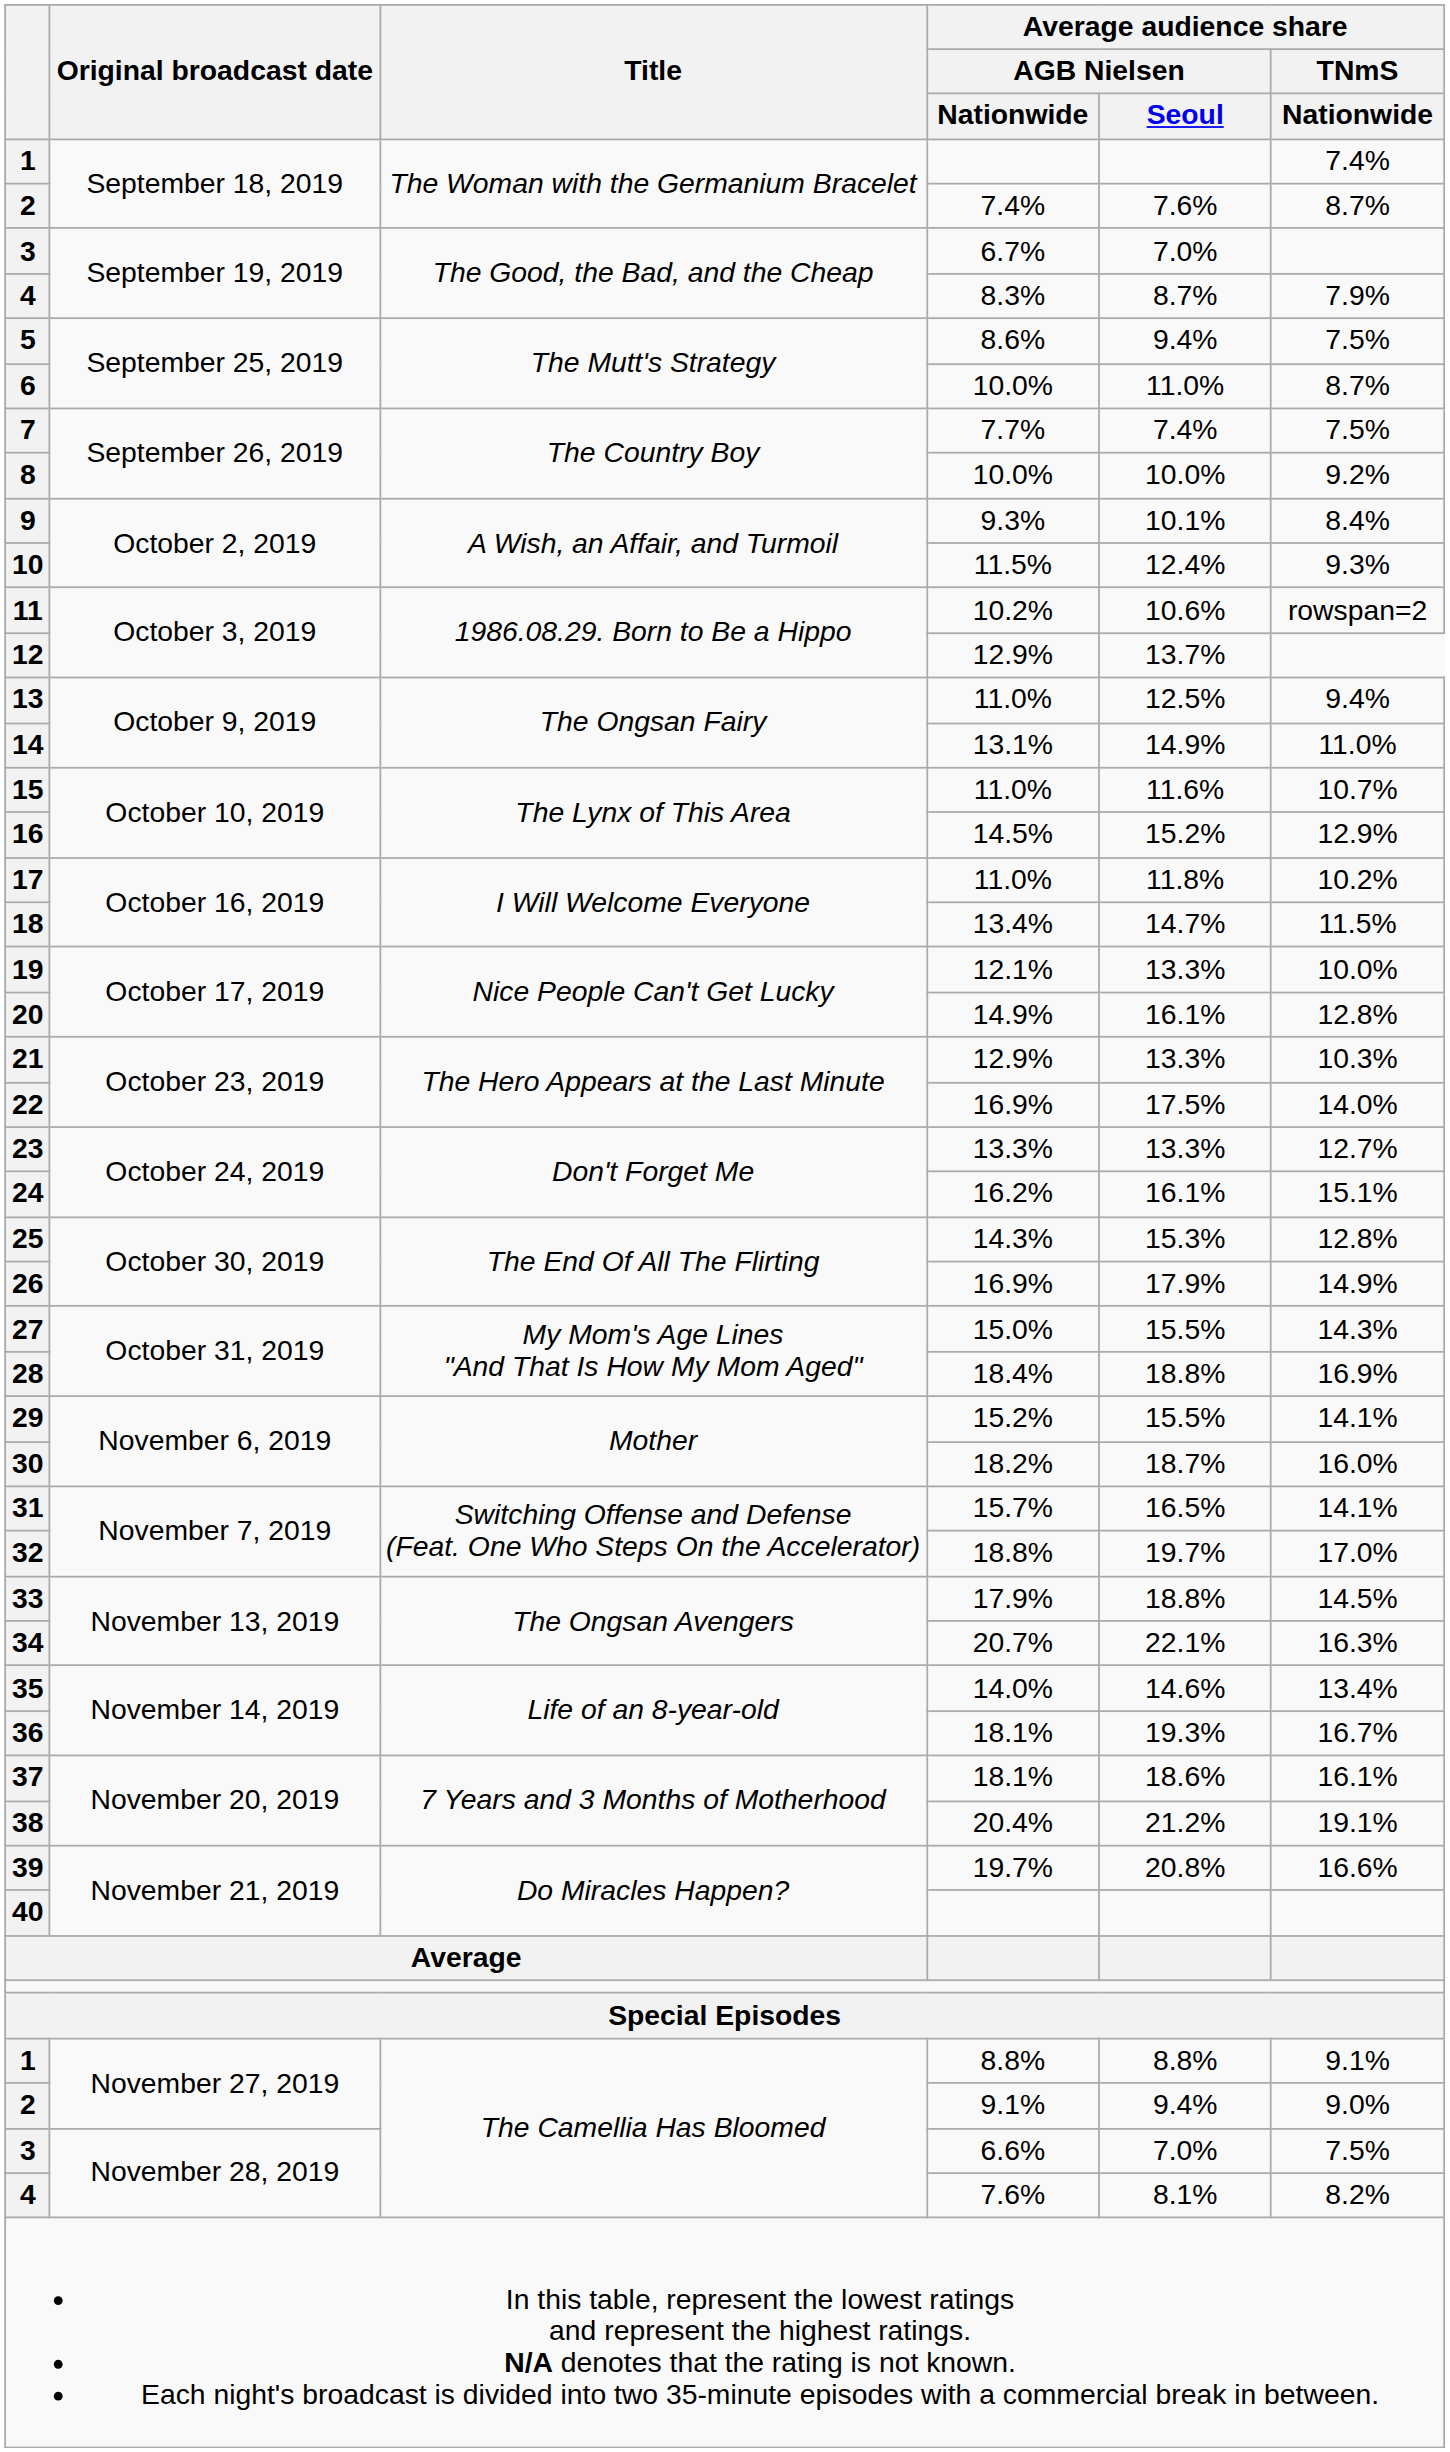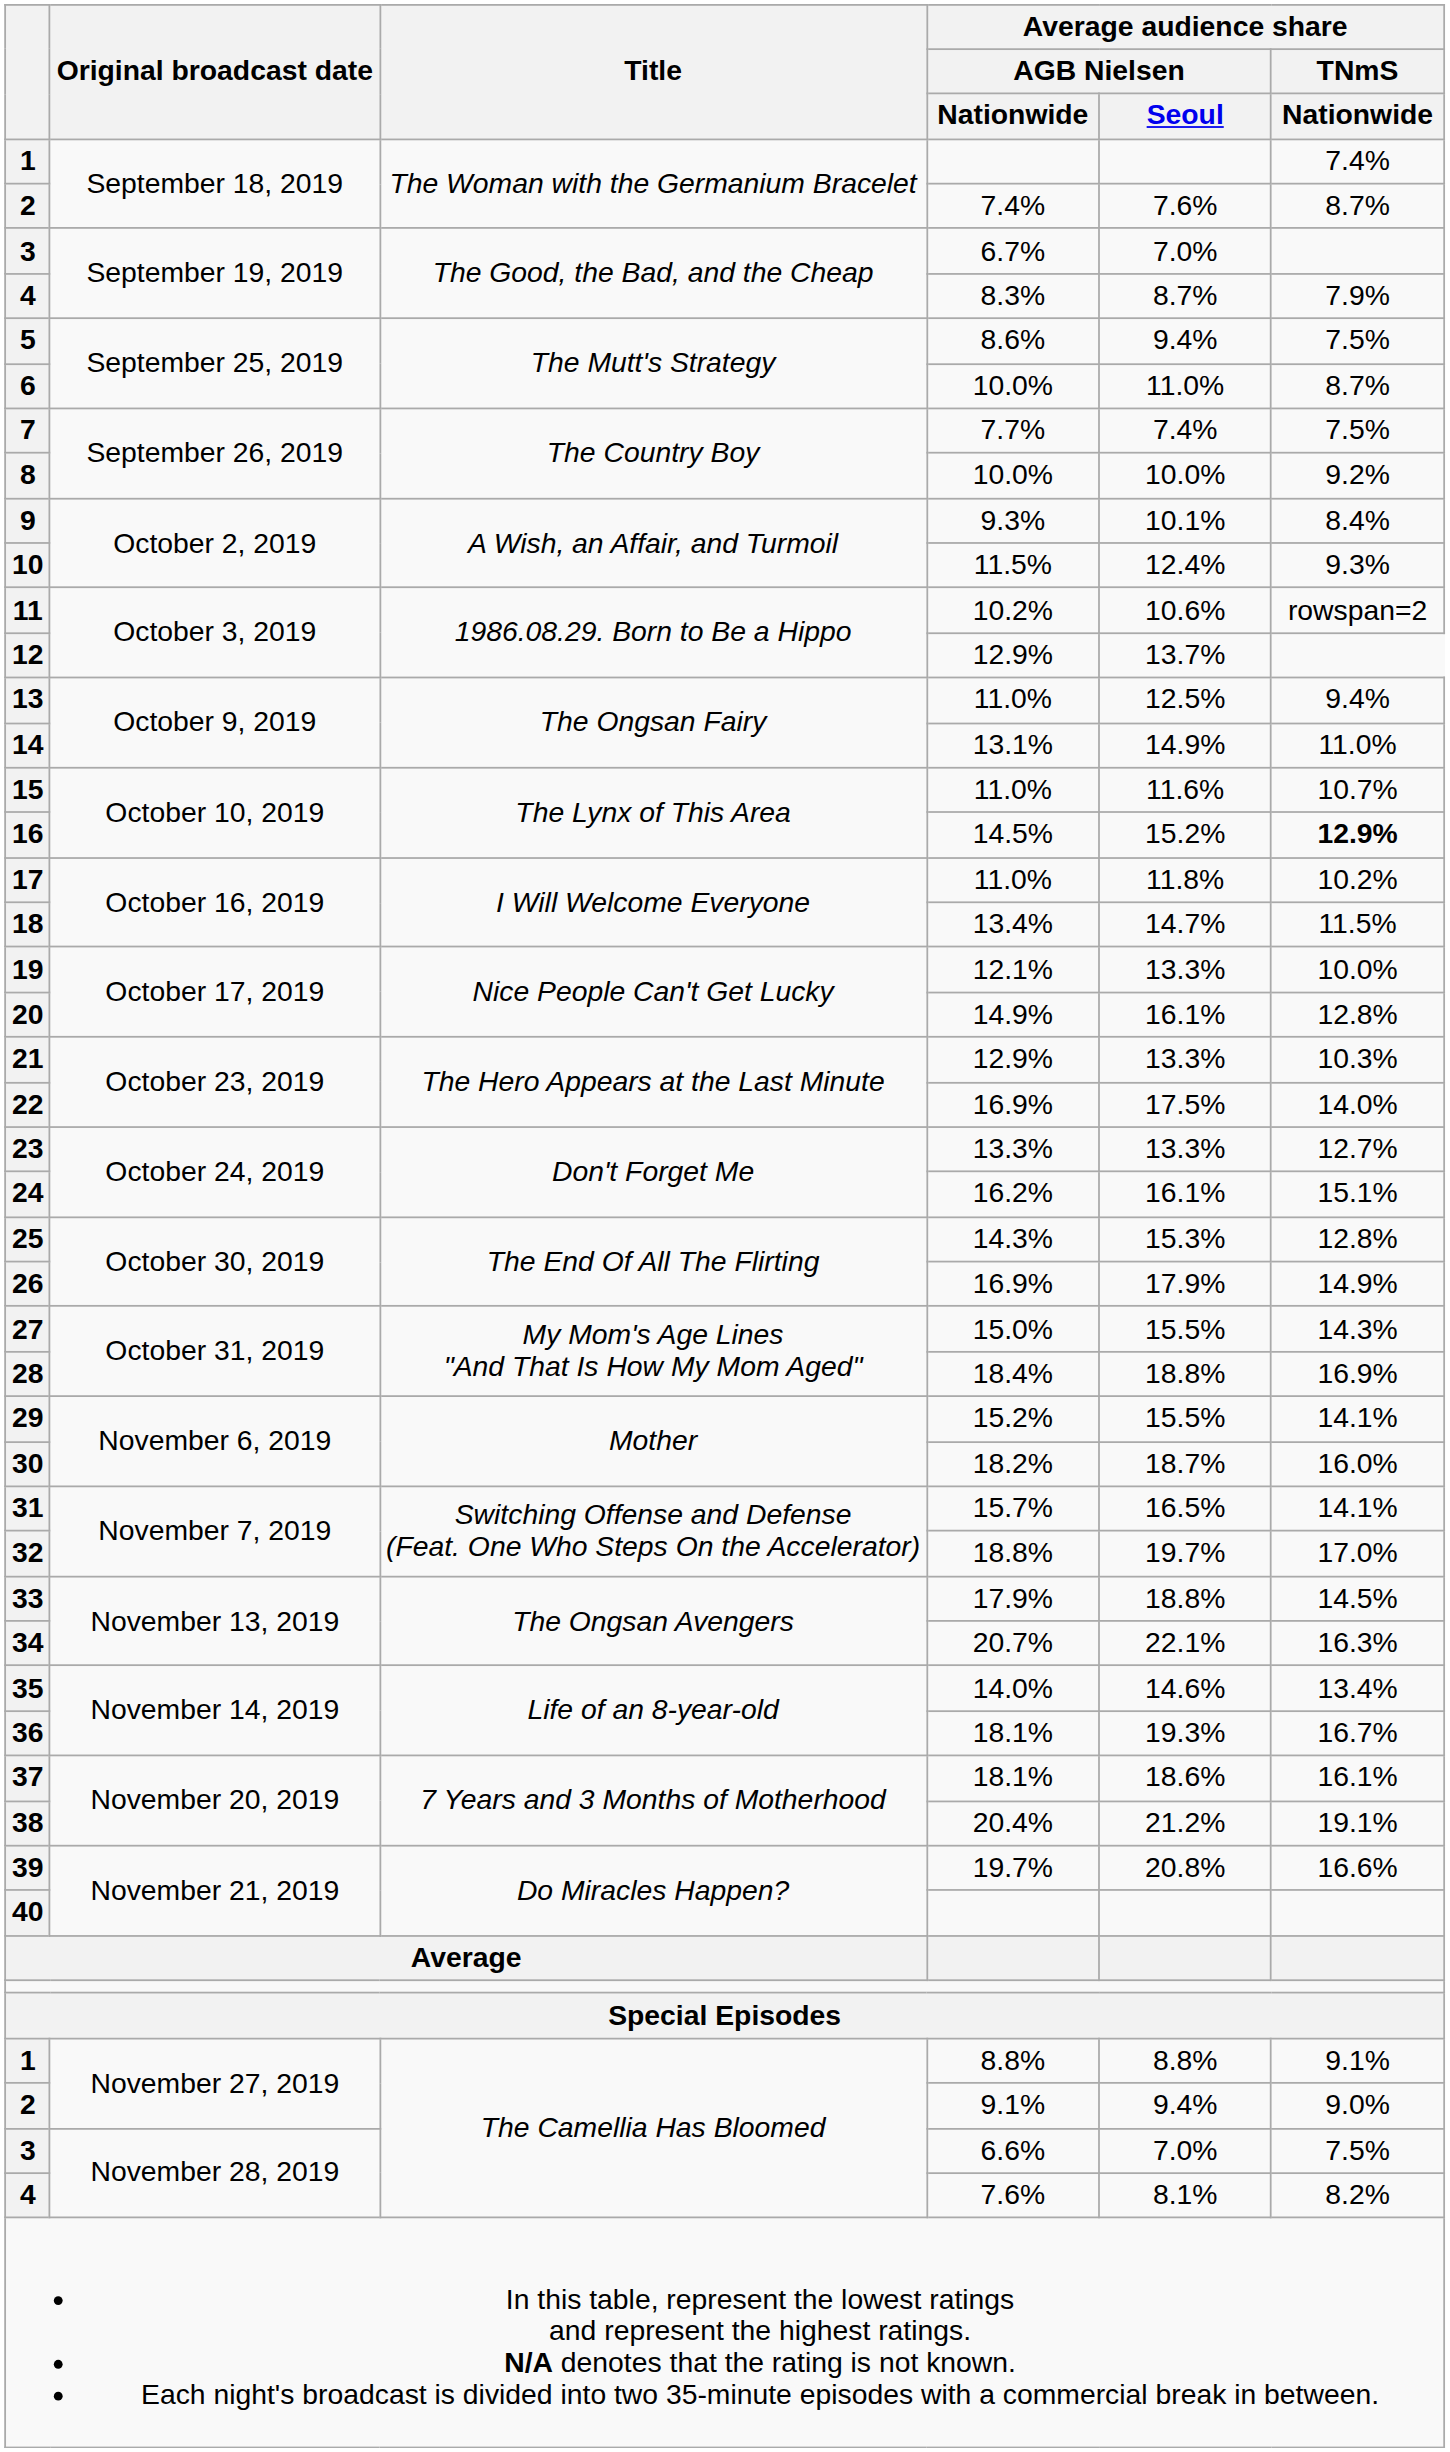(1358, 834) normal -> (1358, 834) bold
